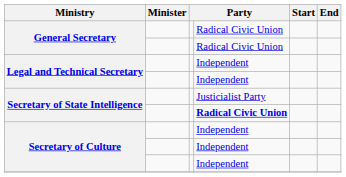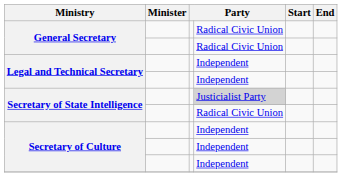(231, 96) no background -> (231, 96) lightgrey background
(242, 113) bold -> (240, 113) normal
